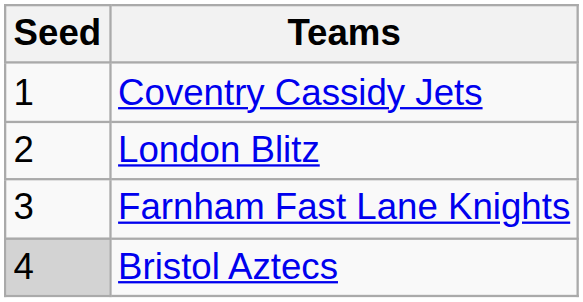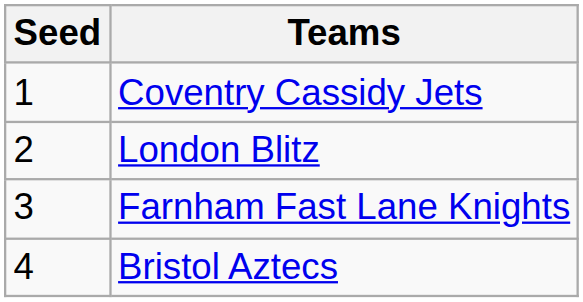(24, 265) lightgrey background -> (24, 265) no background
